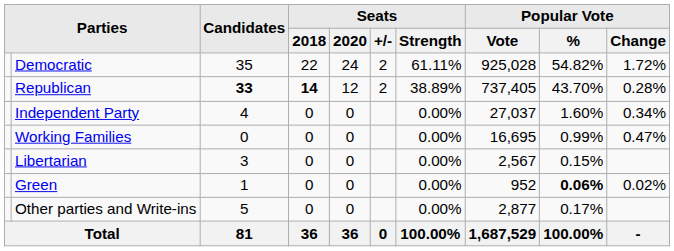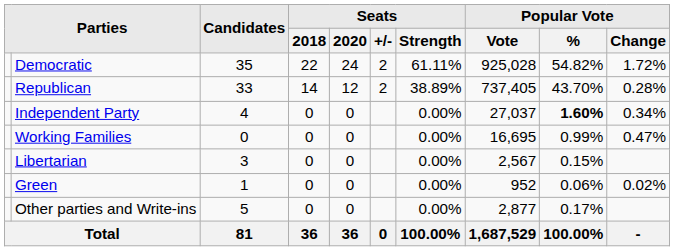(244, 88) bold -> (244, 88) normal
(309, 88) bold -> (309, 88) normal
(582, 112) normal -> (582, 112) bold
(582, 185) bold -> (582, 185) normal
